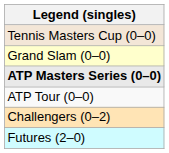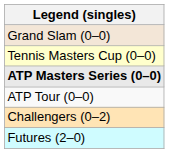(82, 35) Tennis Masters Cup (0–0) -> (59, 35) Grand Slam (0–0)
(59, 55) Grand Slam (0–0) -> (82, 55) Tennis Masters Cup (0–0)
